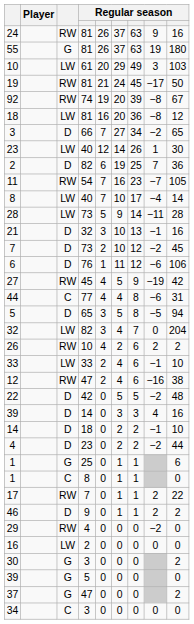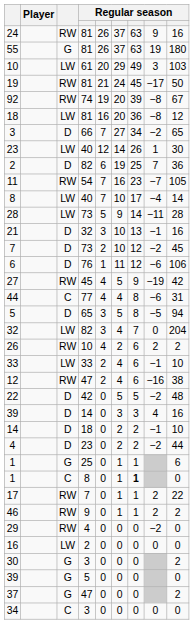(136, 479) normal -> (136, 479) bold
(68, 512) D -> (68, 512) RW
